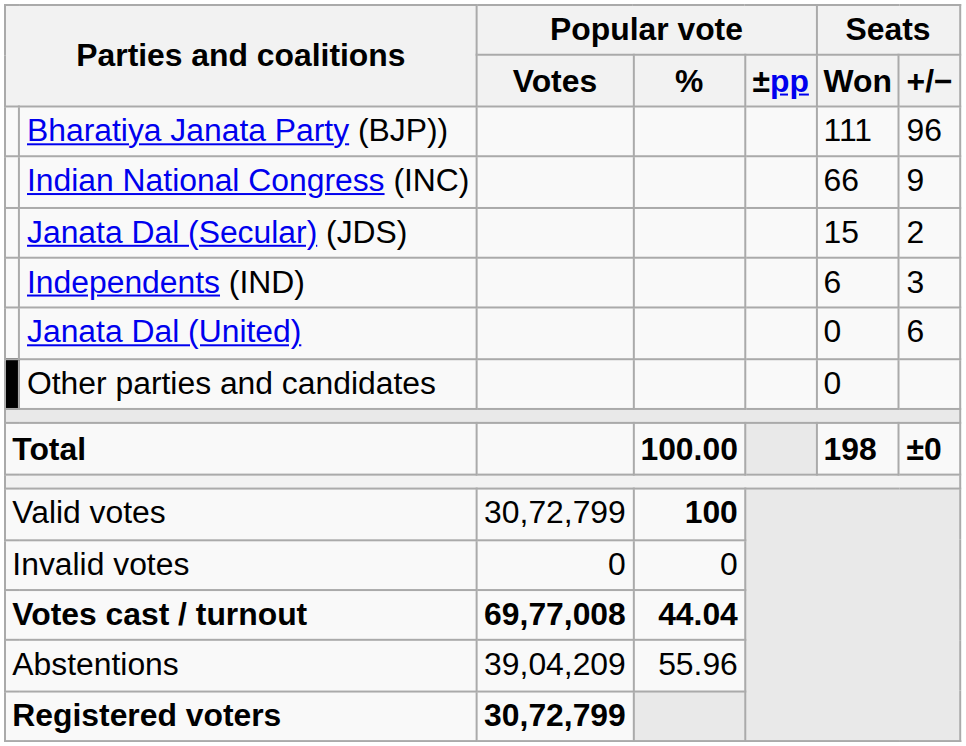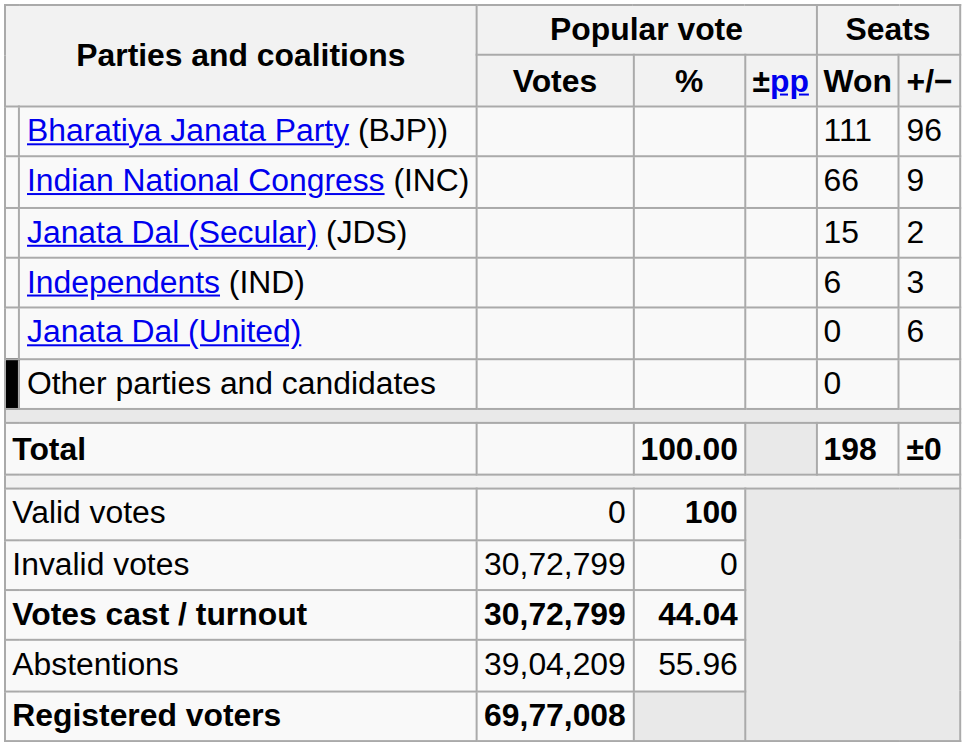(555, 513) 30,72,799 -> (617, 513) 0
(617, 564) 0 -> (555, 564) 30,72,799
(555, 614) 69,77,008 -> (555, 614) 30,72,799
(555, 715) 30,72,799 -> (555, 715) 69,77,008
